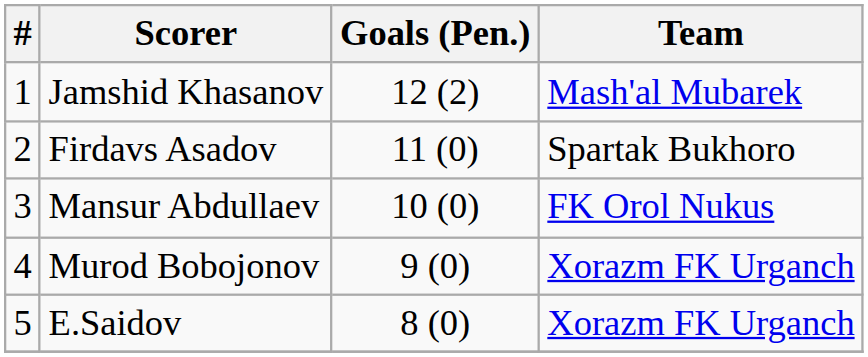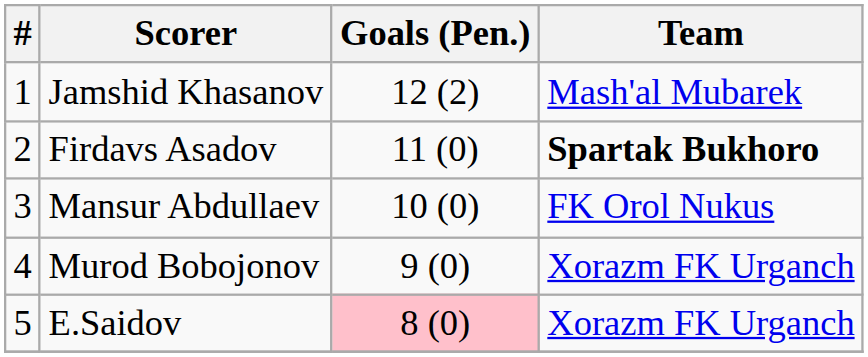(671, 149) normal -> (683, 149) bold
(435, 322) no background -> (435, 322) pink background
